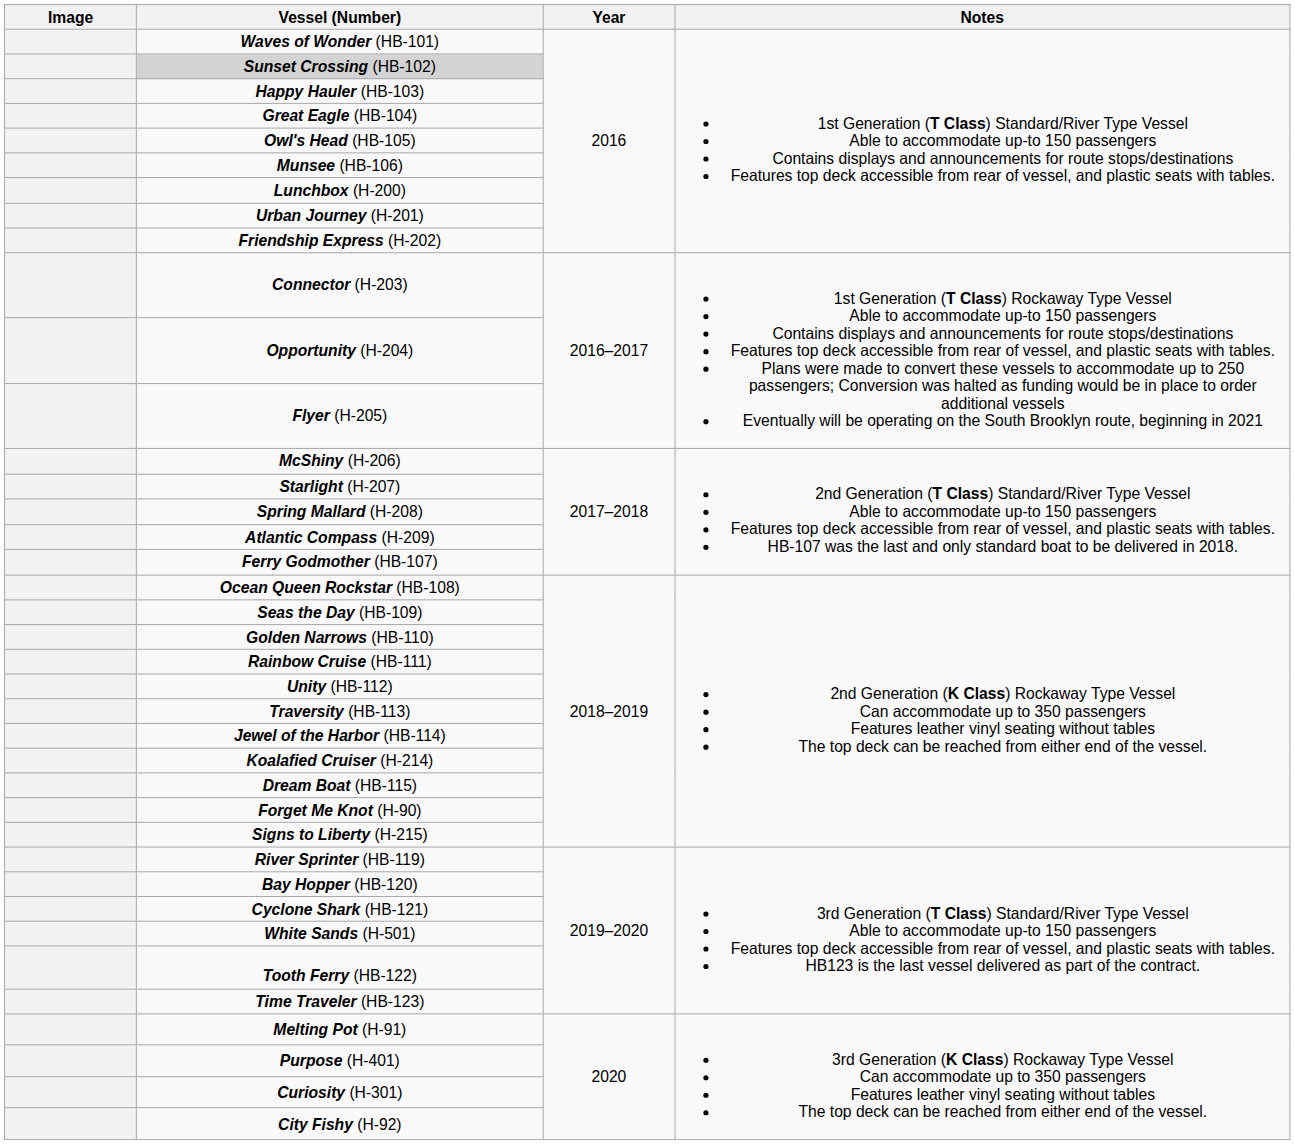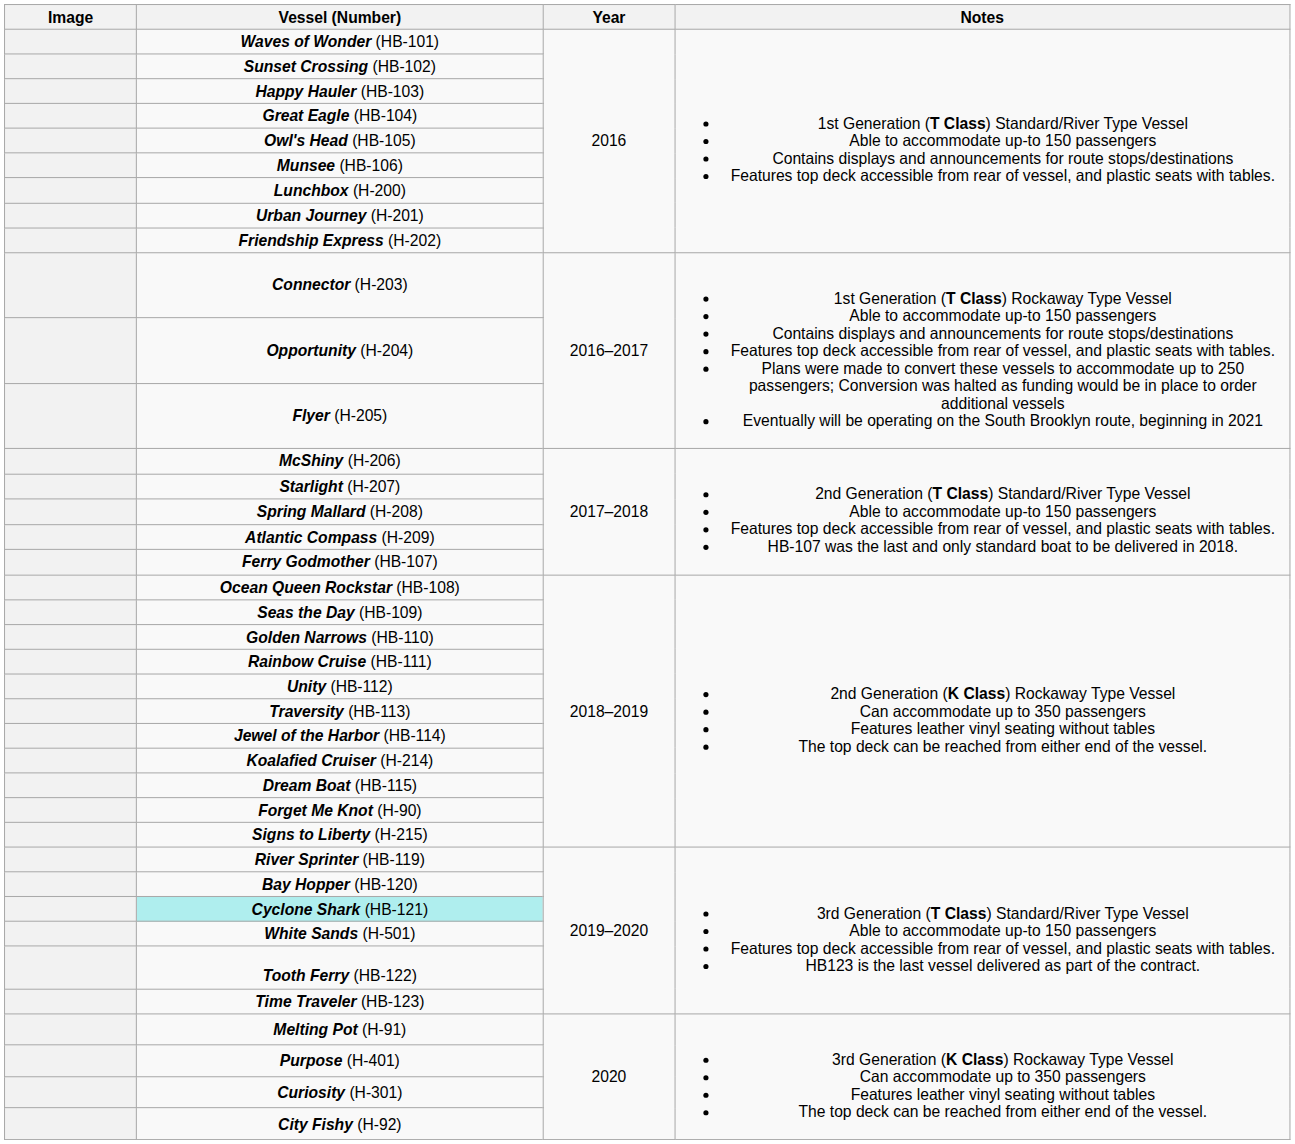(340, 67) lightgrey background -> (340, 67) no background
(340, 909) no background -> (340, 909) paleturquoise background
